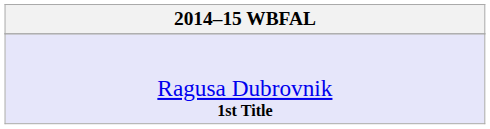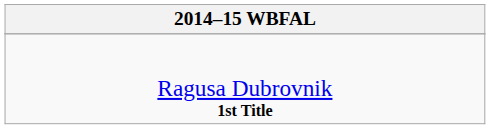(245, 96) lavender background -> (245, 96) no background
